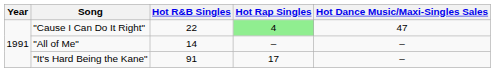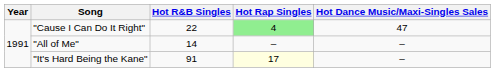(273, 59) no background -> (273, 59) lightyellow background
